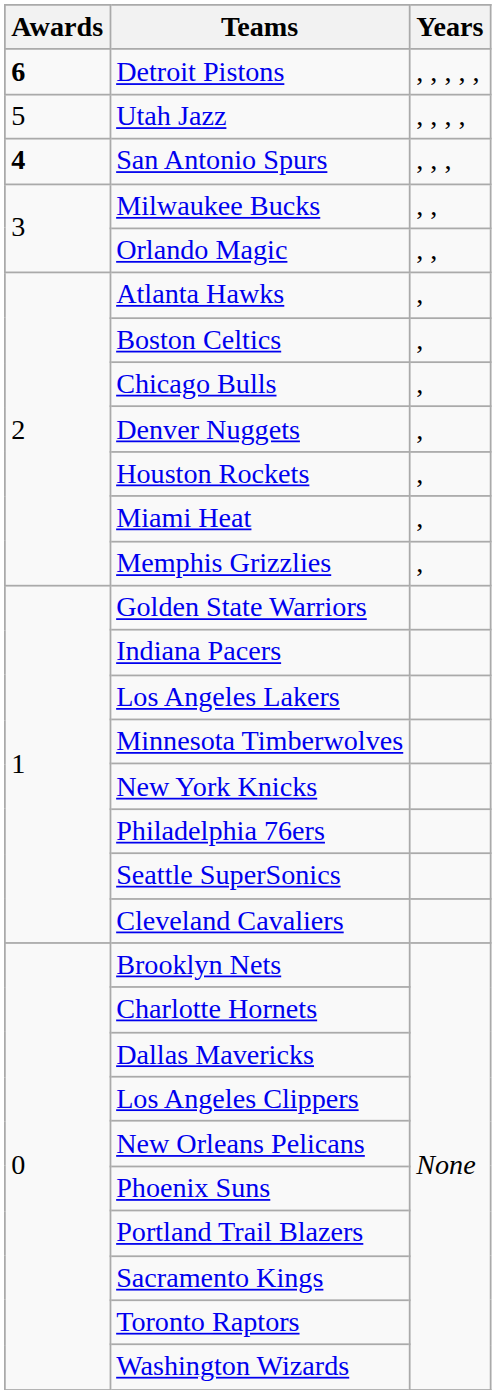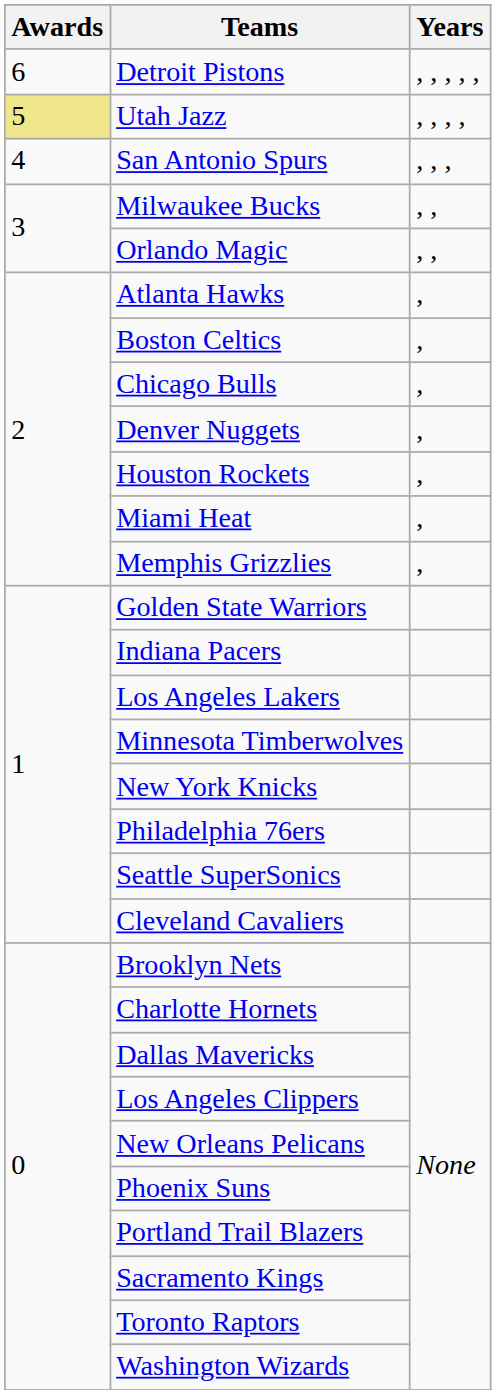(18, 71) bold -> (18, 71) normal
(18, 116) no background -> (18, 116) khaki background
(18, 160) bold -> (18, 160) normal
